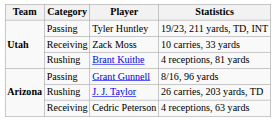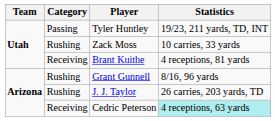(67, 44) Receiving -> (64, 44) Rushing
(64, 60) Rushing -> (67, 60) Receiving
(62, 76) Passing -> (64, 76) Rushing
(205, 108) no background -> (205, 108) paleturquoise background
